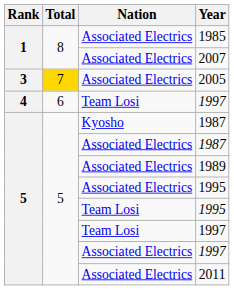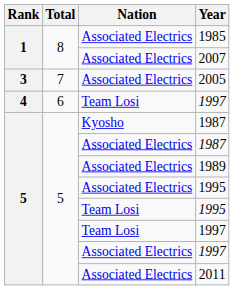(60, 79) gold background -> (60, 79) no background
